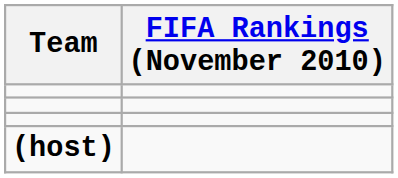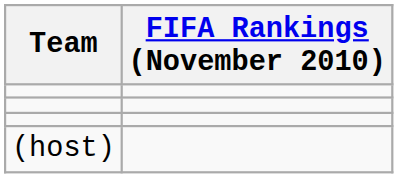(63, 149) bold -> (63, 149) normal
